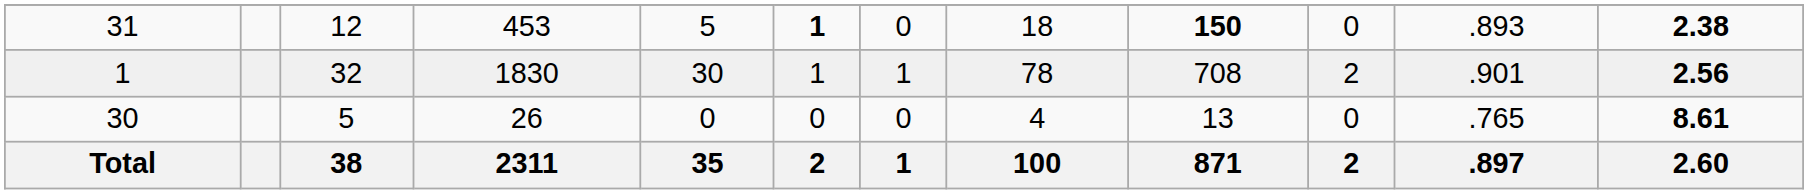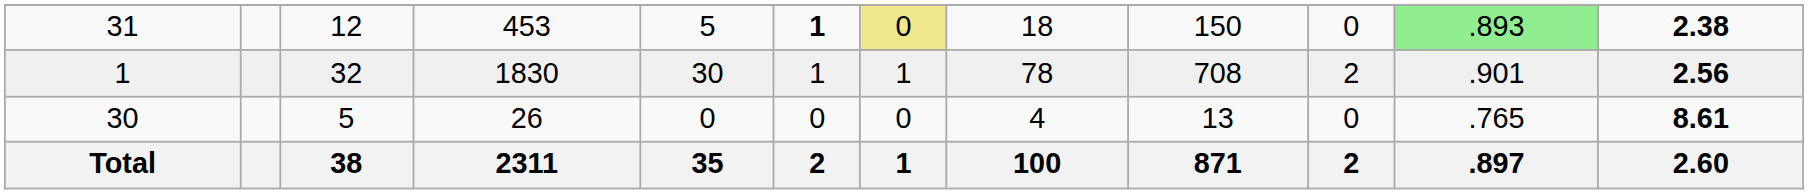(904, 27) no background -> (904, 27) khaki background
(1218, 27) bold -> (1218, 27) normal
(1497, 27) no background -> (1497, 27) lightgreen background
